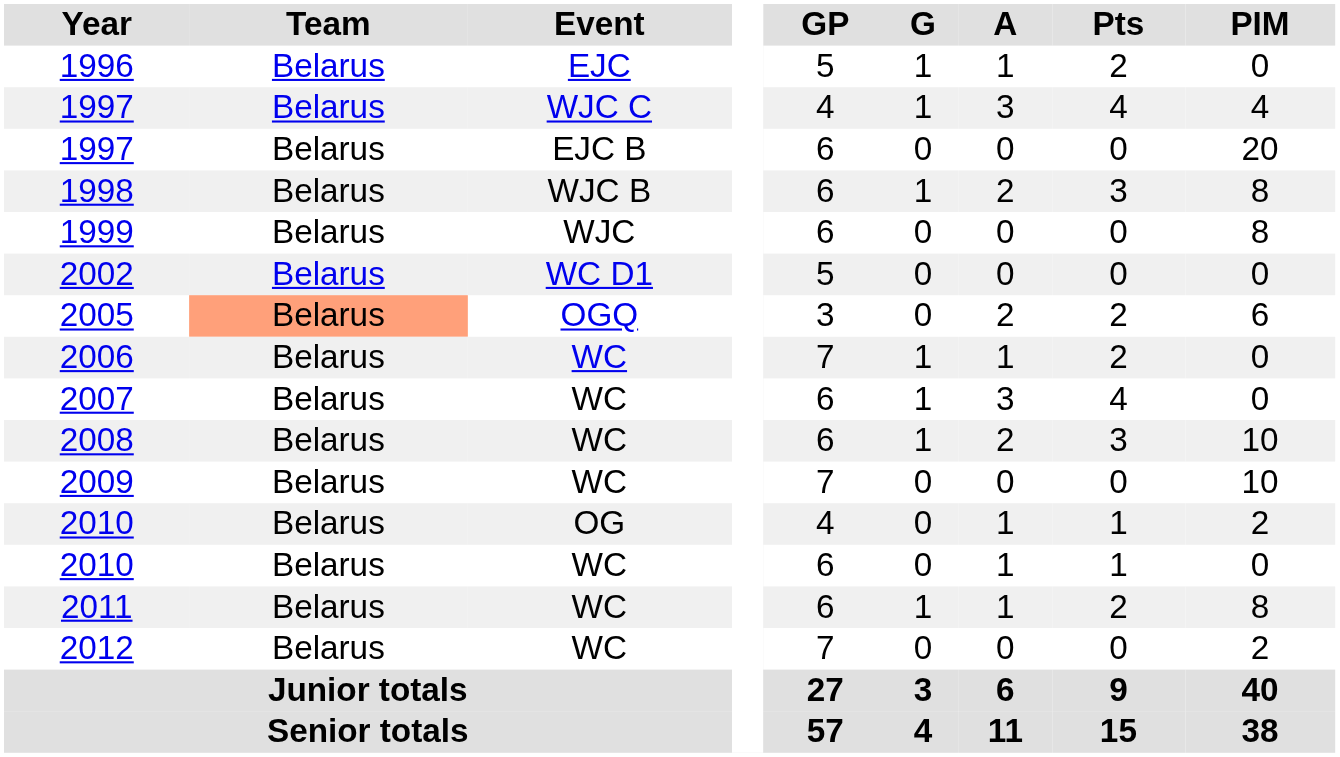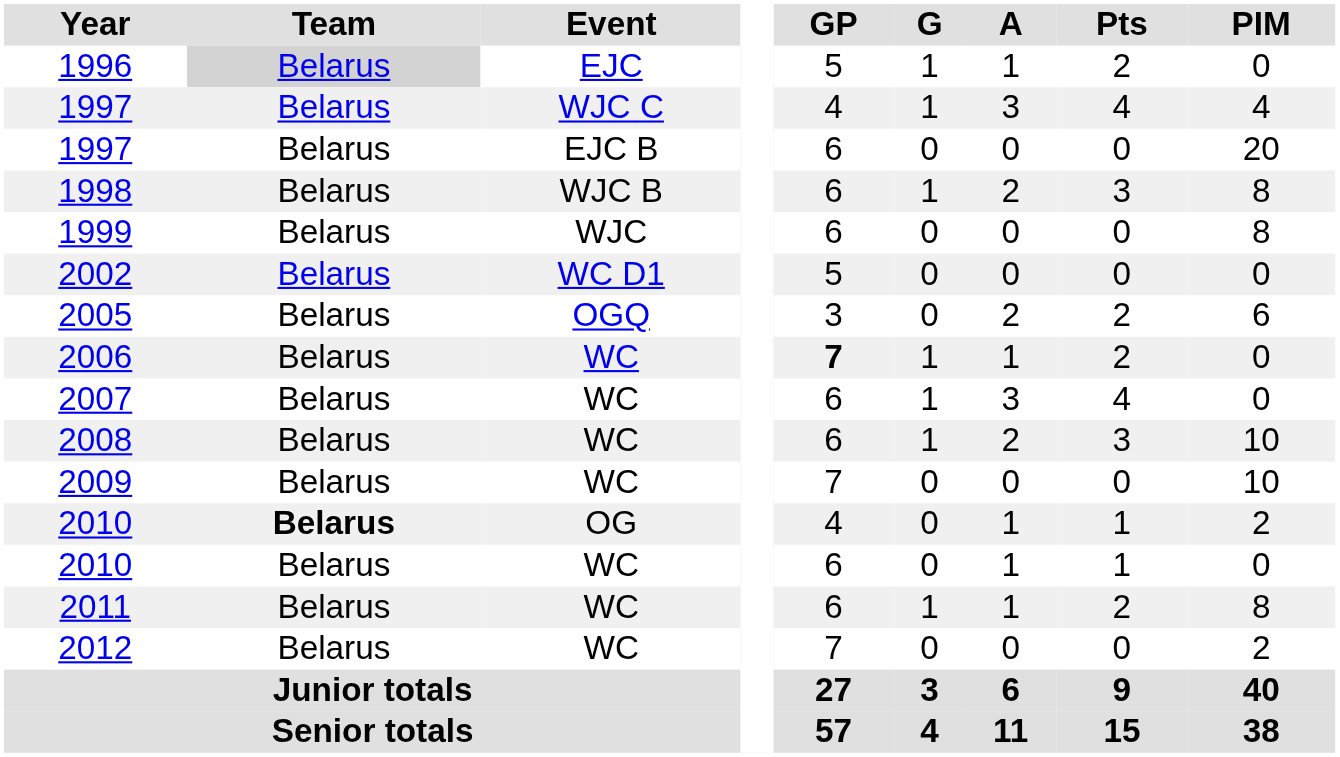(328, 65) no background -> (334, 65) lightgrey background
(328, 315) lightsalmon background -> (334, 315) no background
(825, 357) normal -> (834, 357) bold
(328, 523) normal -> (334, 523) bold
